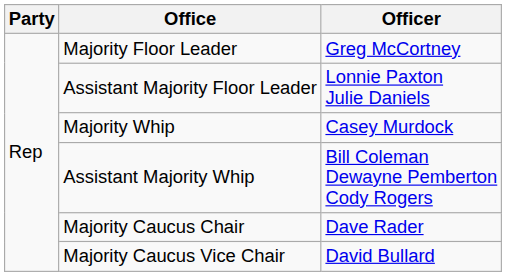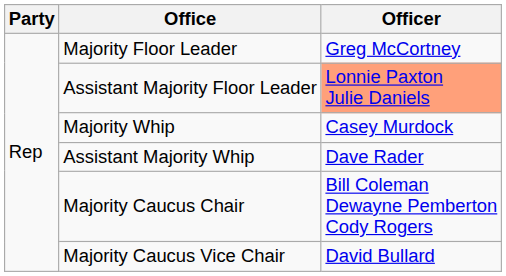(384, 87) no background -> (384, 87) lightsalmon background
(411, 177) Bill Coleman Dewayne Pemberton Cody Rogers -> (375, 156) Dave Rader
(375, 227) Dave Rader -> (411, 206) Bill Coleman Dewayne Pemberton Cody Rogers
